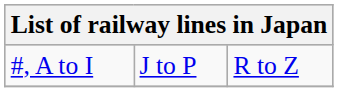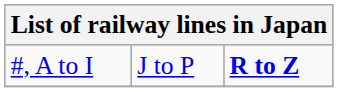(266, 65) normal -> (264, 65) bold
